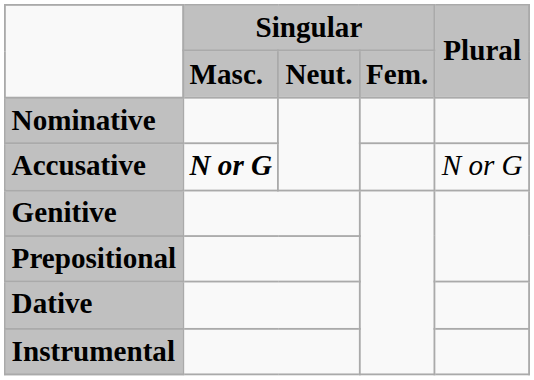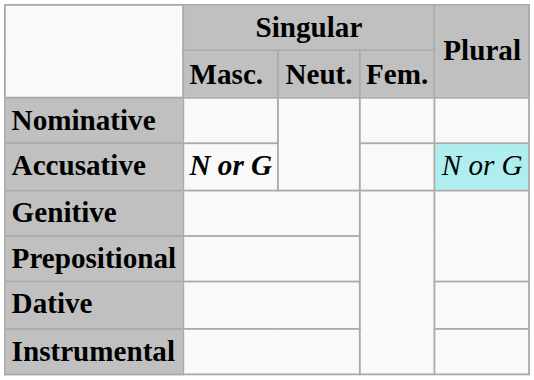(482, 166) no background -> (482, 166) paleturquoise background
